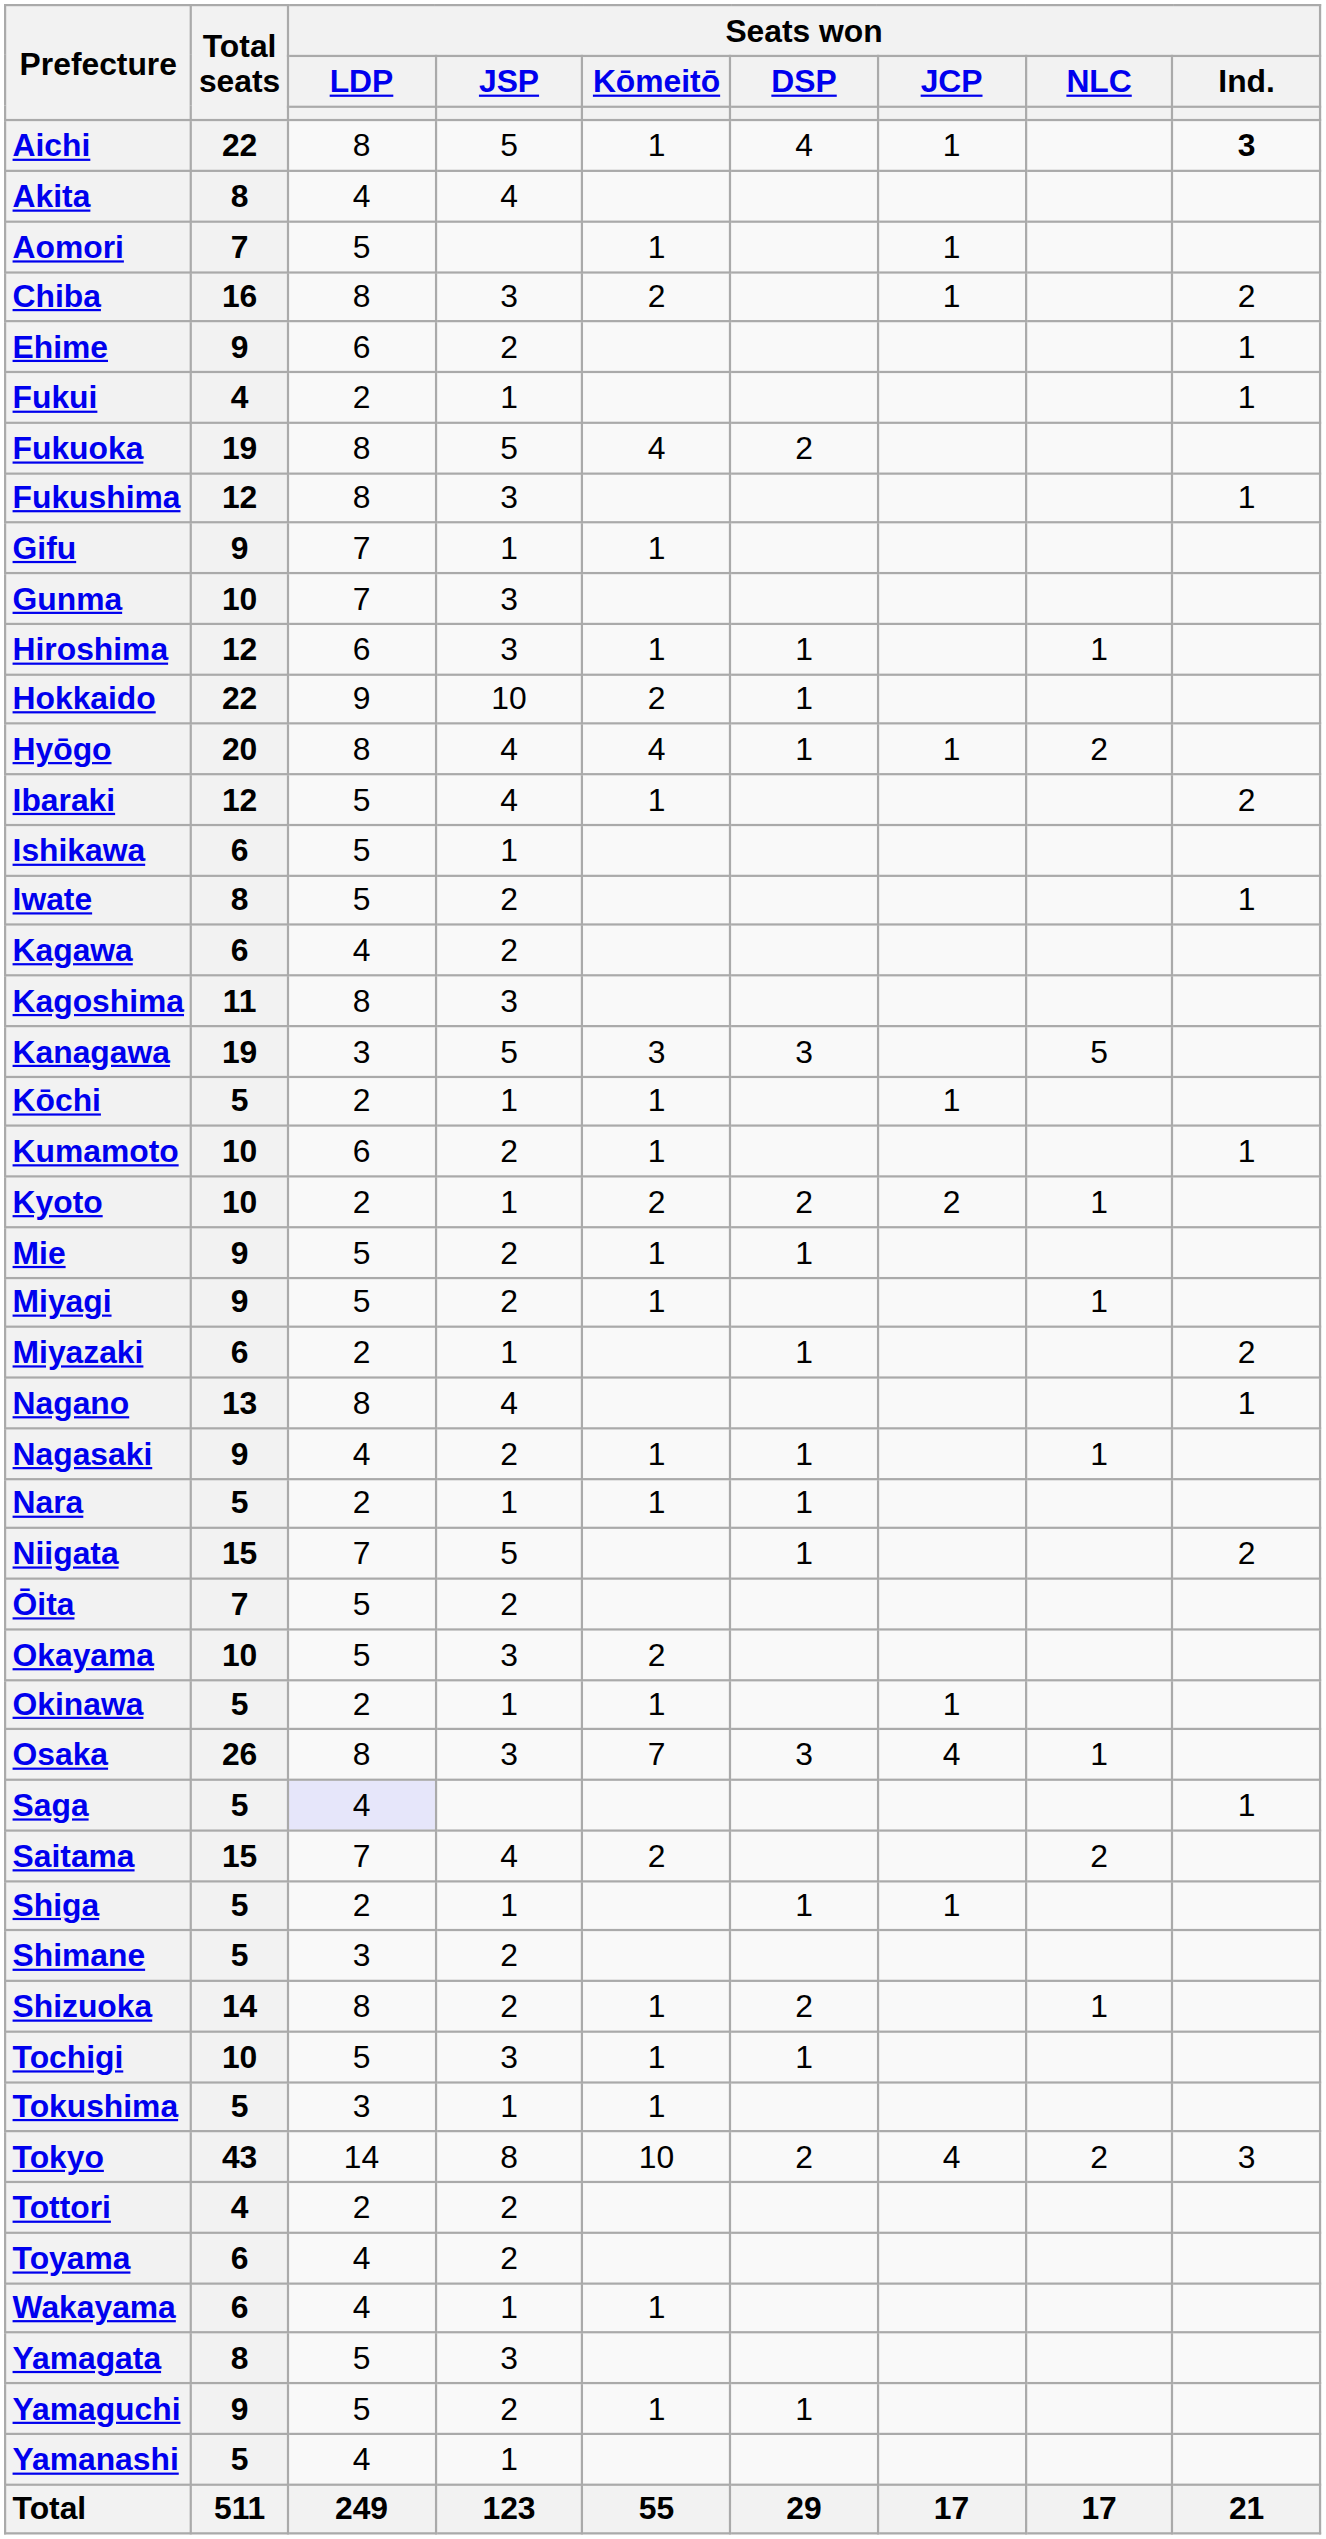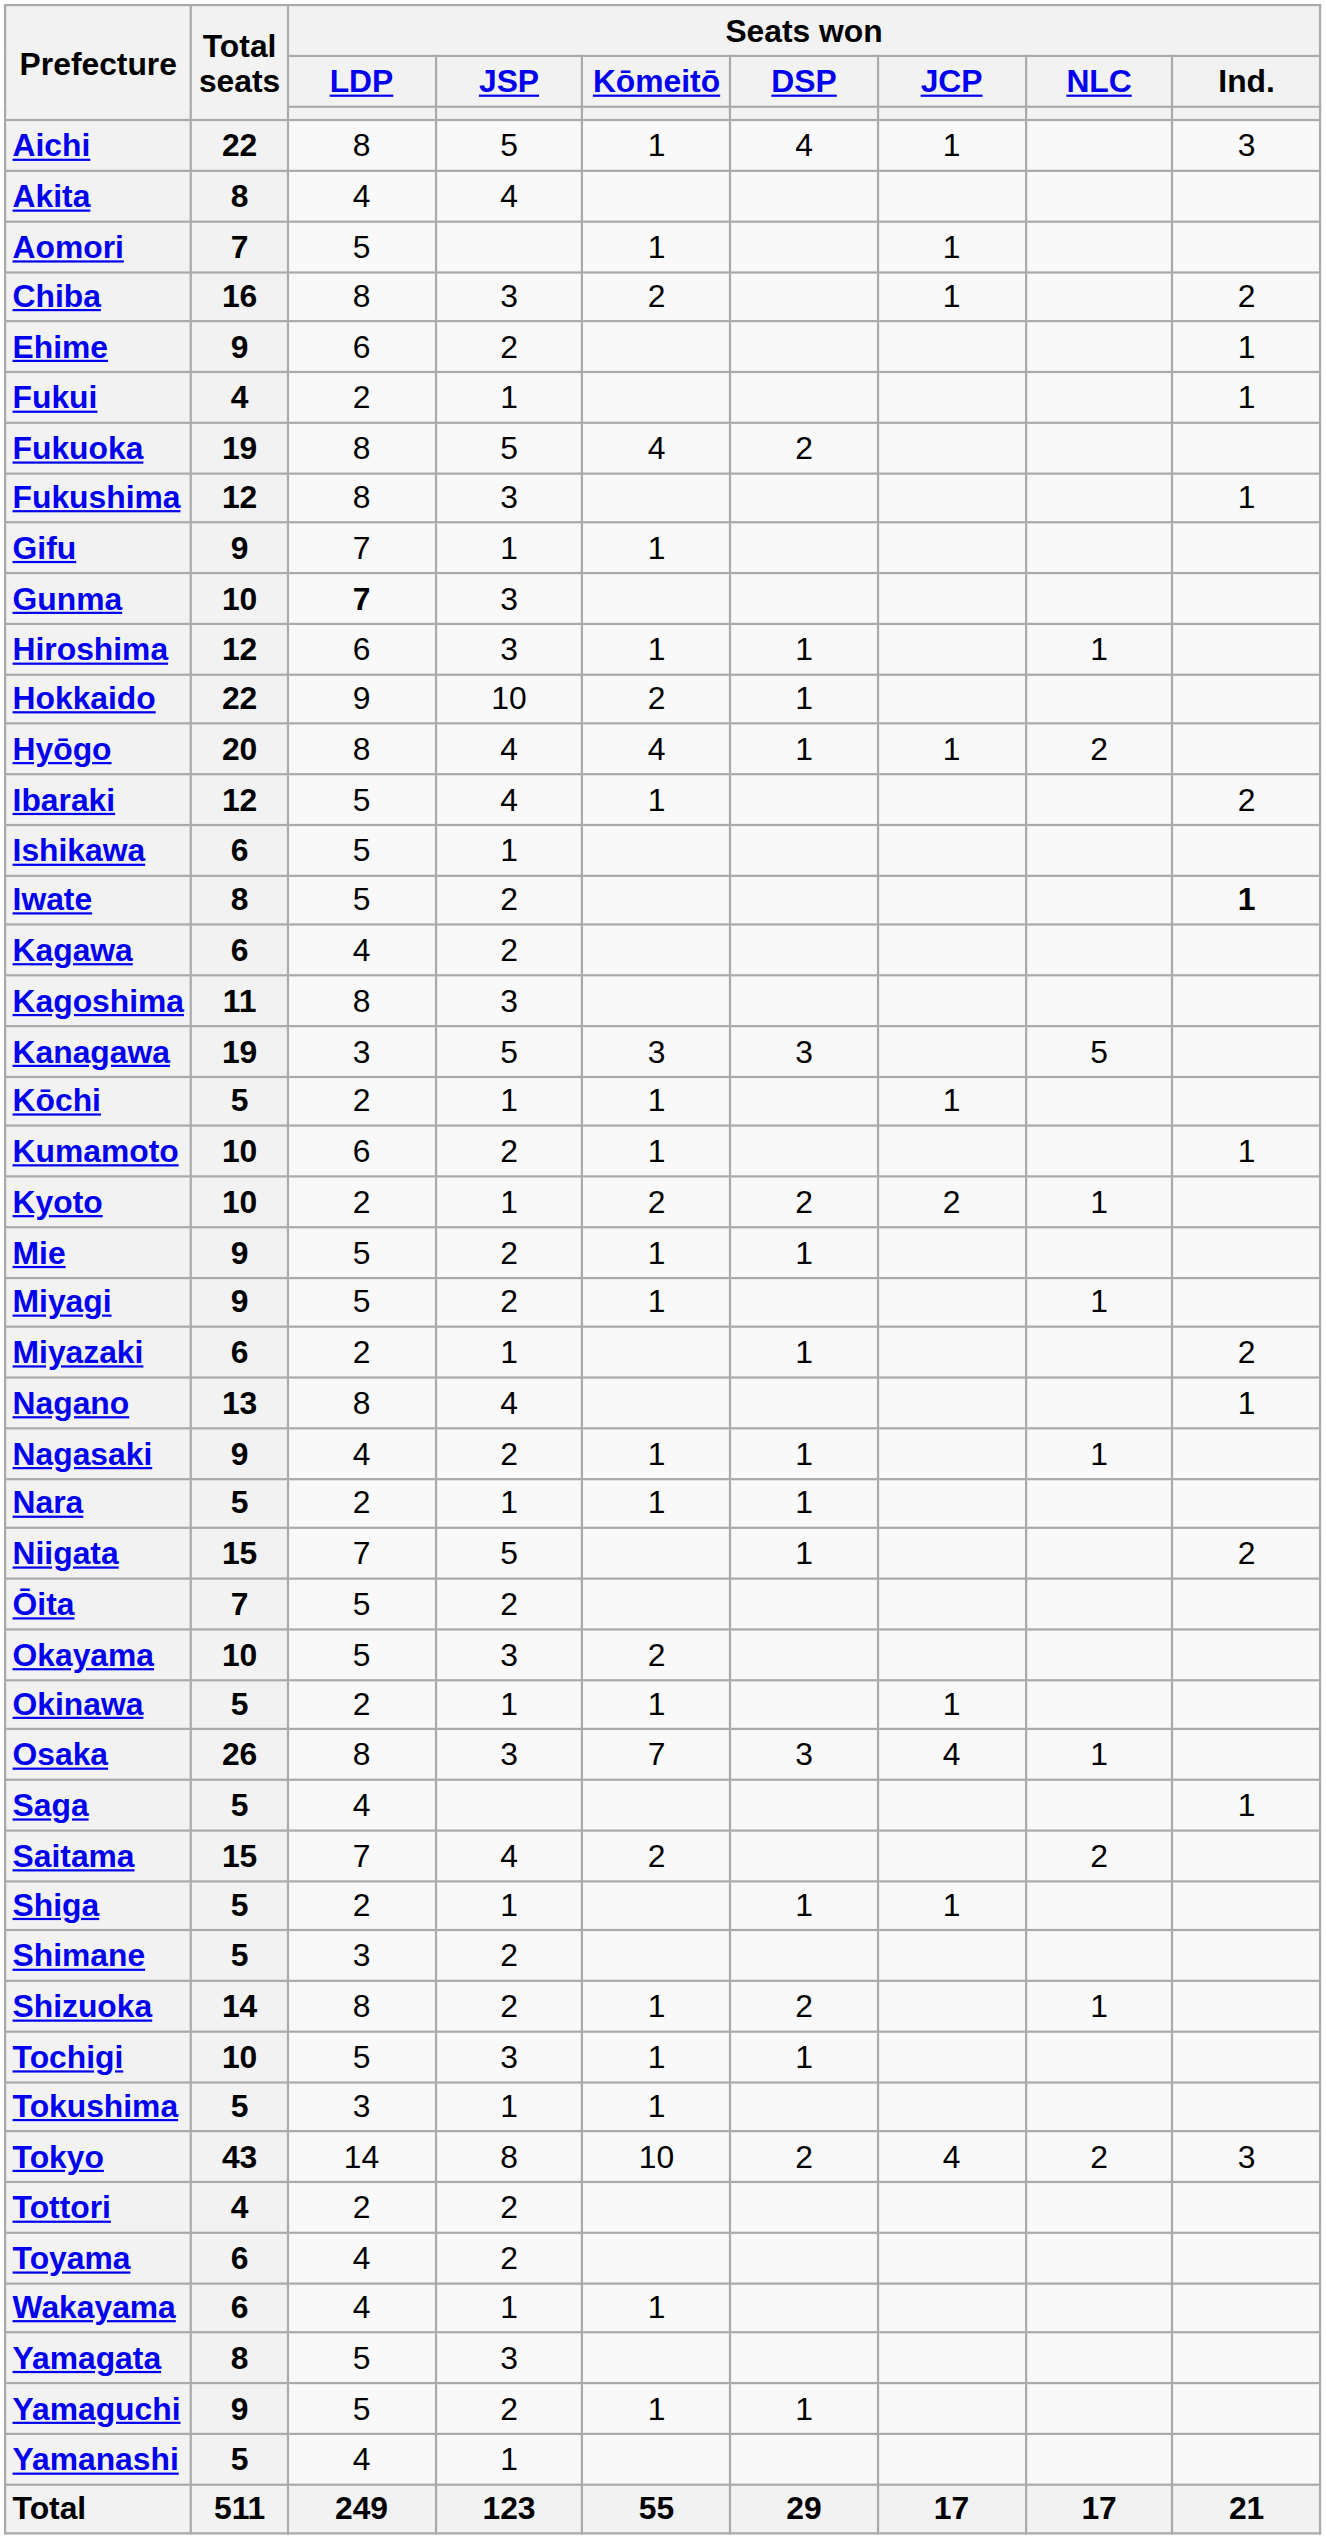(1247, 146) bold -> (1247, 146) normal
(361, 599) normal -> (361, 599) bold
(1247, 900) normal -> (1247, 900) bold
(361, 1805) lavender background -> (361, 1805) no background
